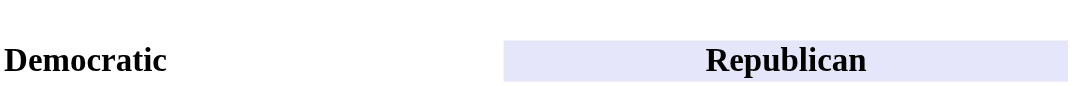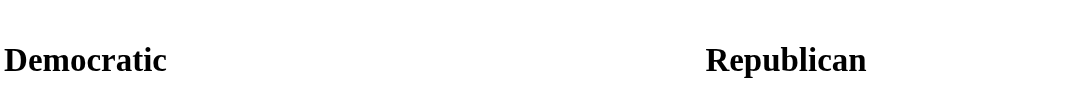(786, 60) lavender background -> (786, 60) no background
